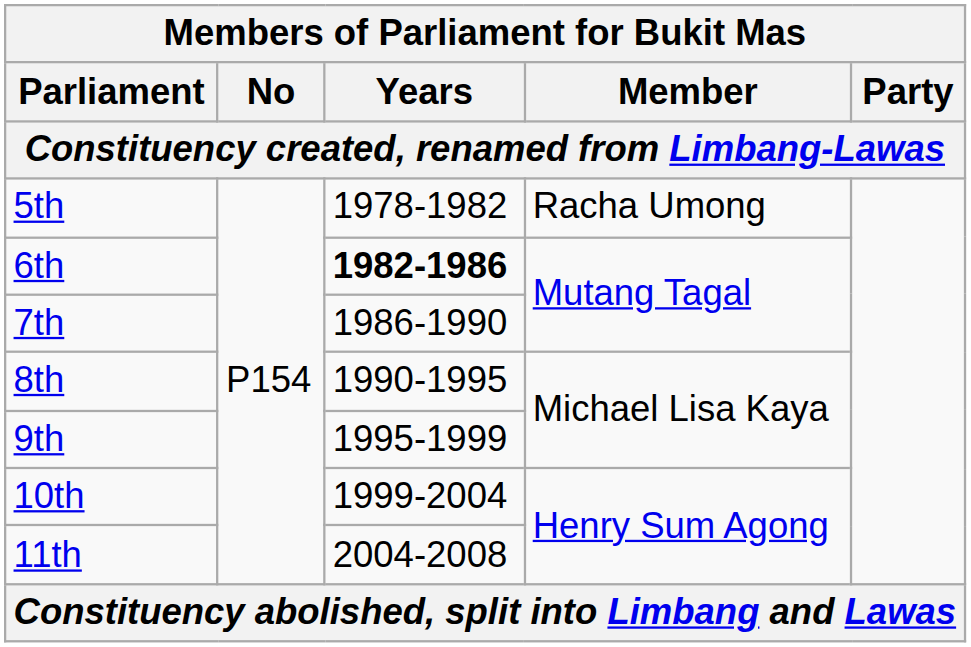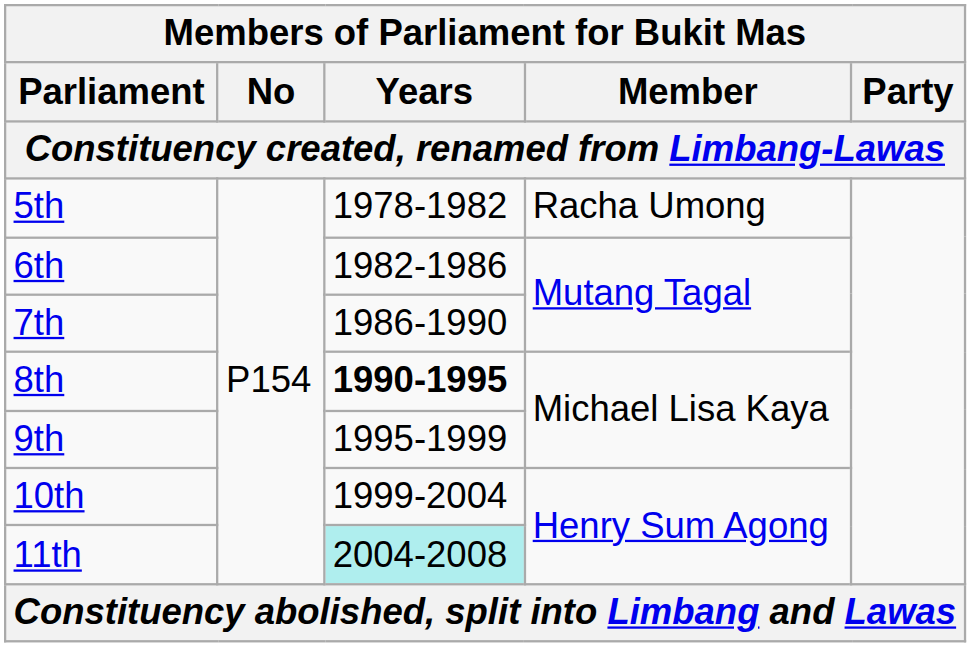(420, 264) bold -> (420, 264) normal
(420, 380) normal -> (420, 380) bold
(420, 554) no background -> (420, 554) paleturquoise background
